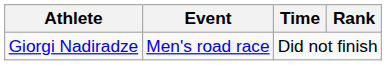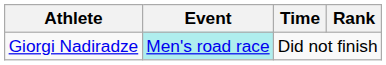(208, 46) no background -> (208, 46) paleturquoise background
